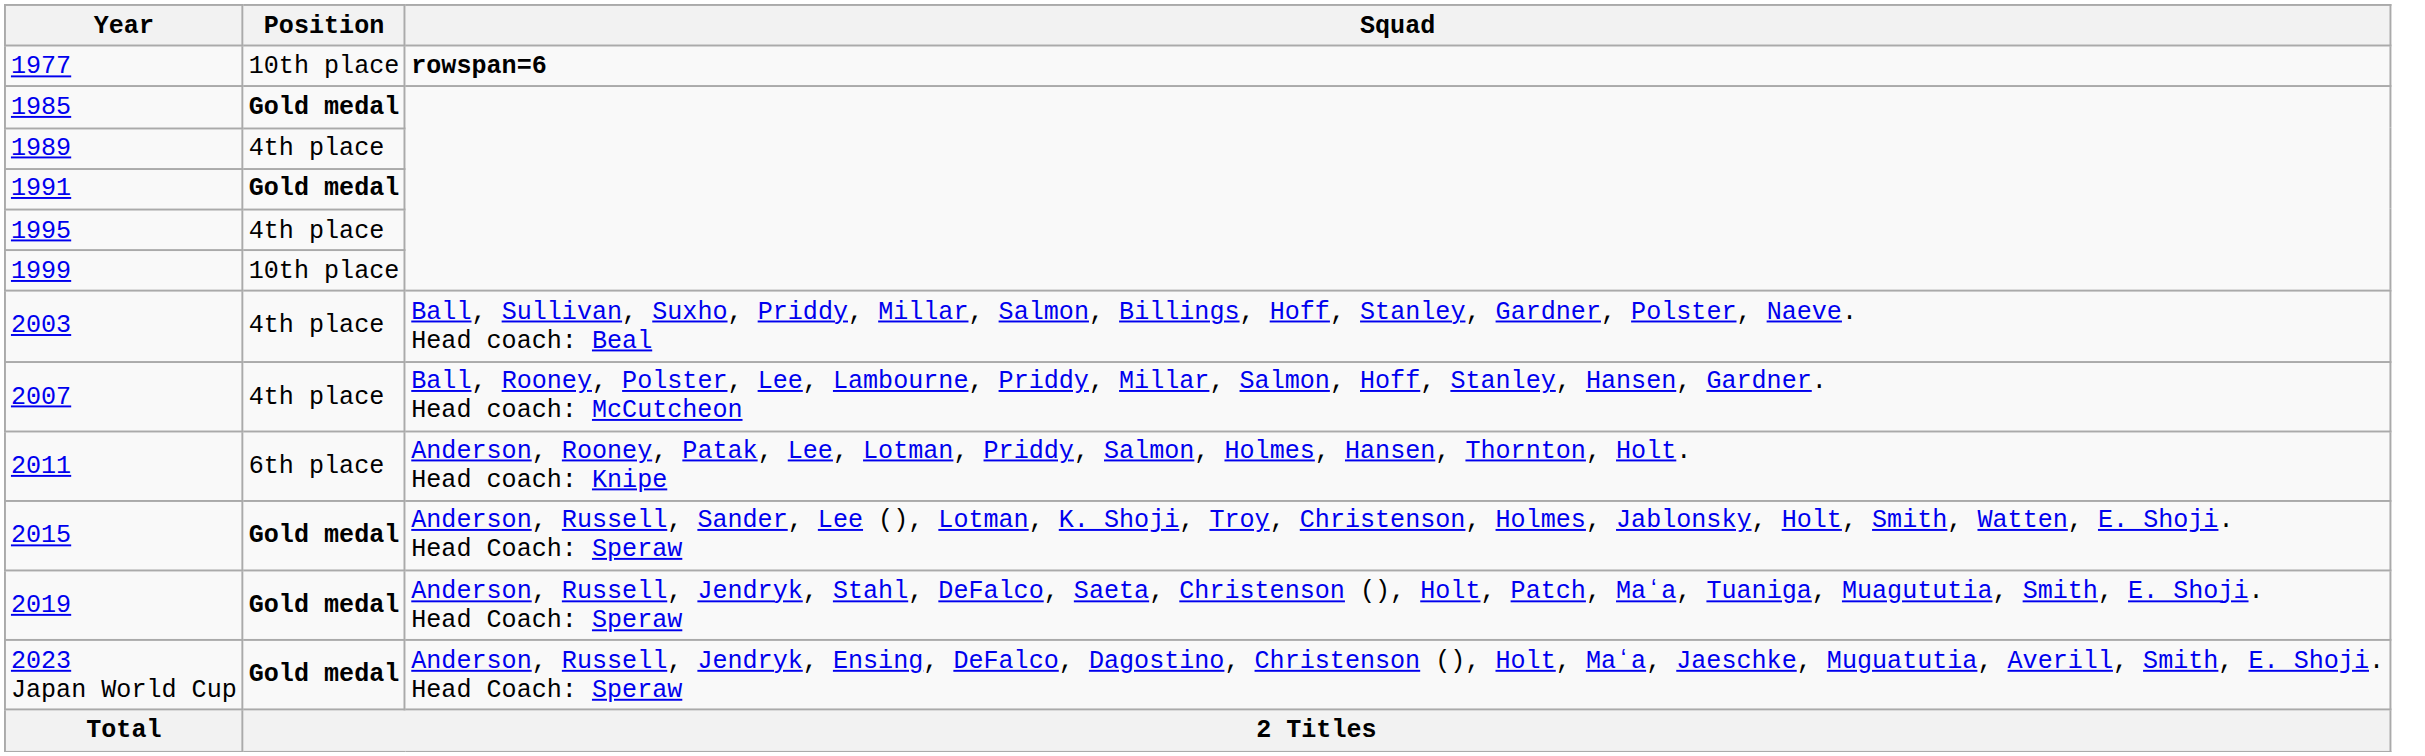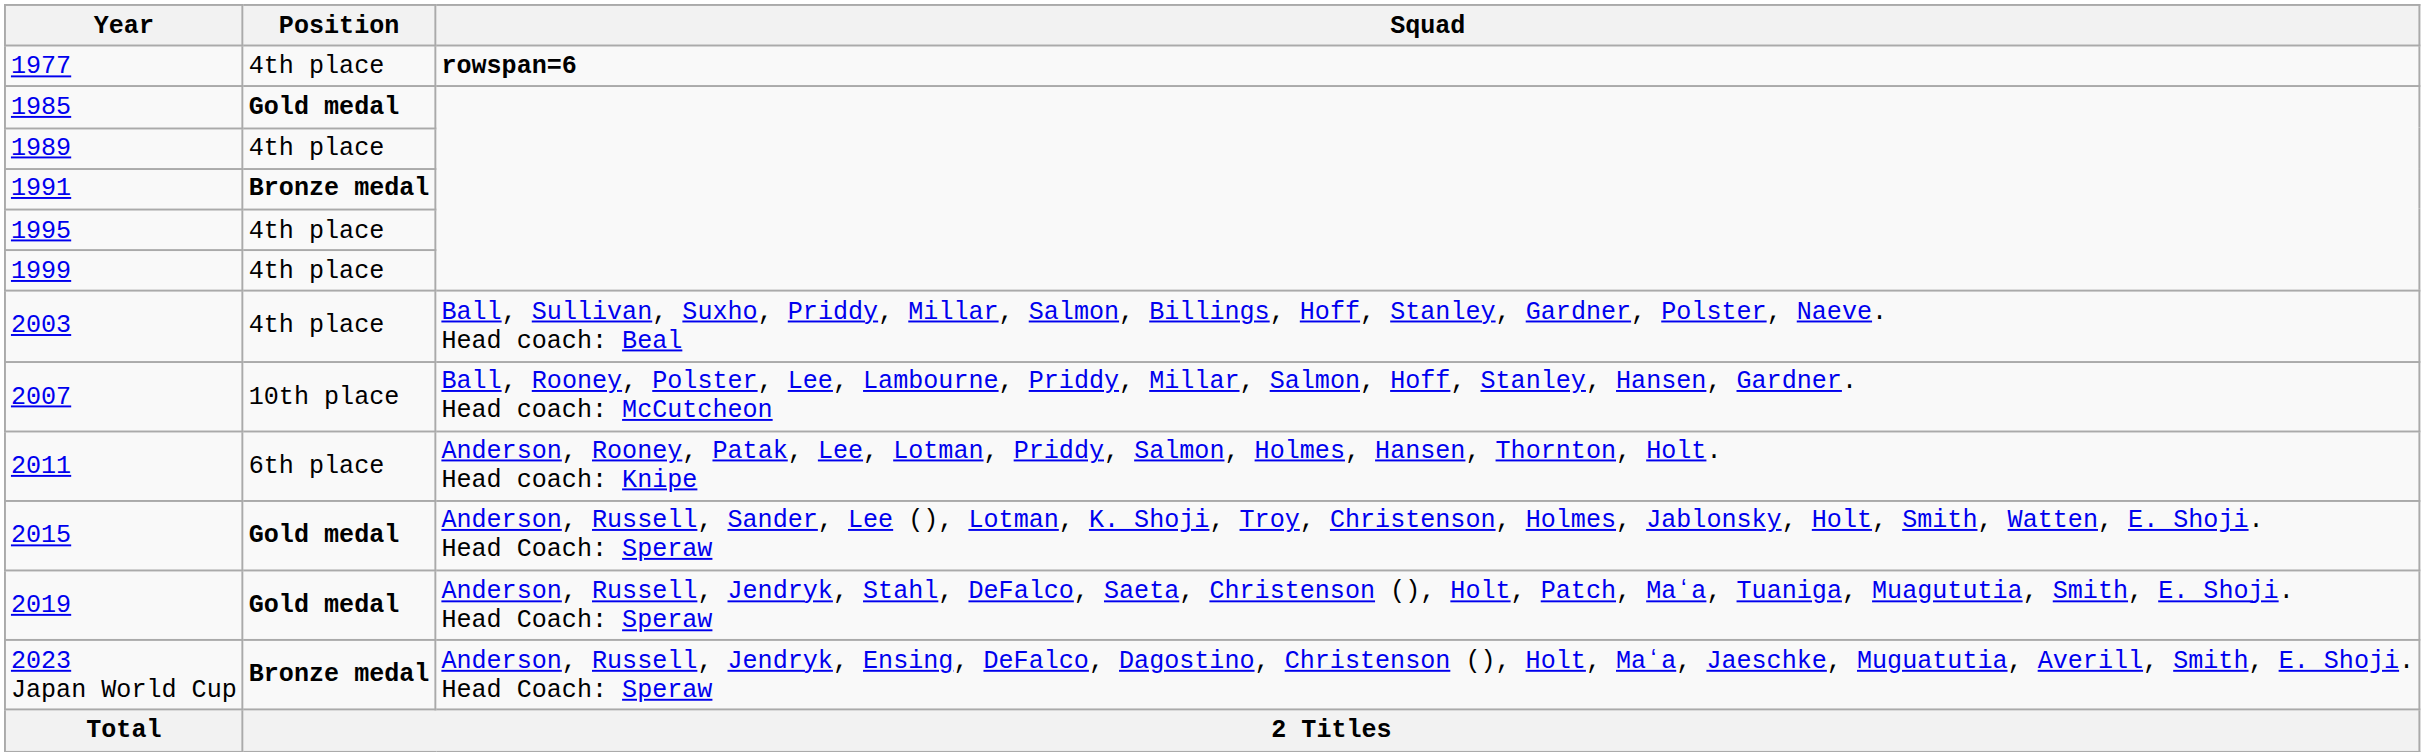(324, 66) 10th place -> (317, 66) 4th place
(324, 189) Gold medal -> (339, 189) Bronze medal
(324, 271) 10th place -> (317, 271) 4th place
(317, 396) 4th place -> (324, 396) 10th place
(324, 675) Gold medal -> (339, 675) Bronze medal
